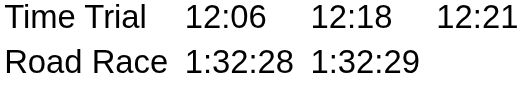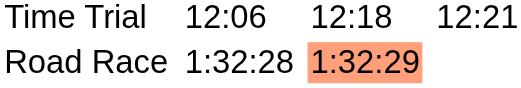(365, 62) no background -> (365, 62) lightsalmon background
